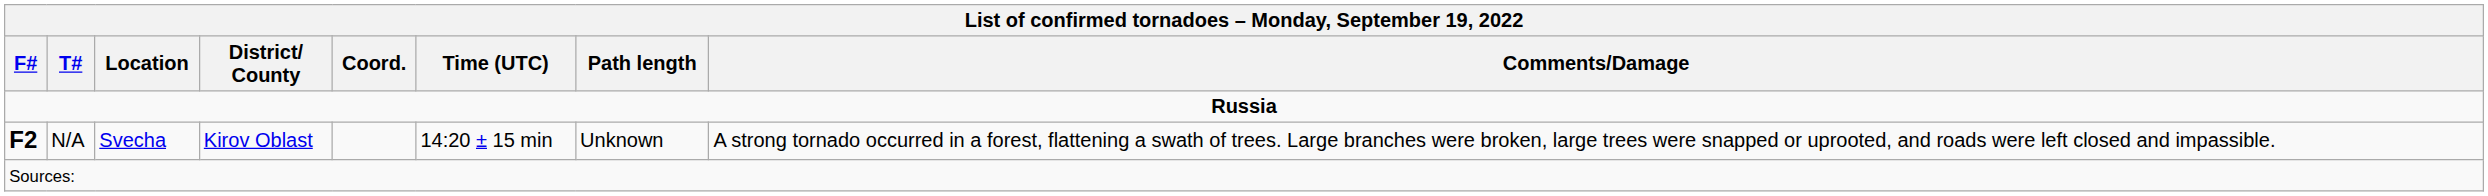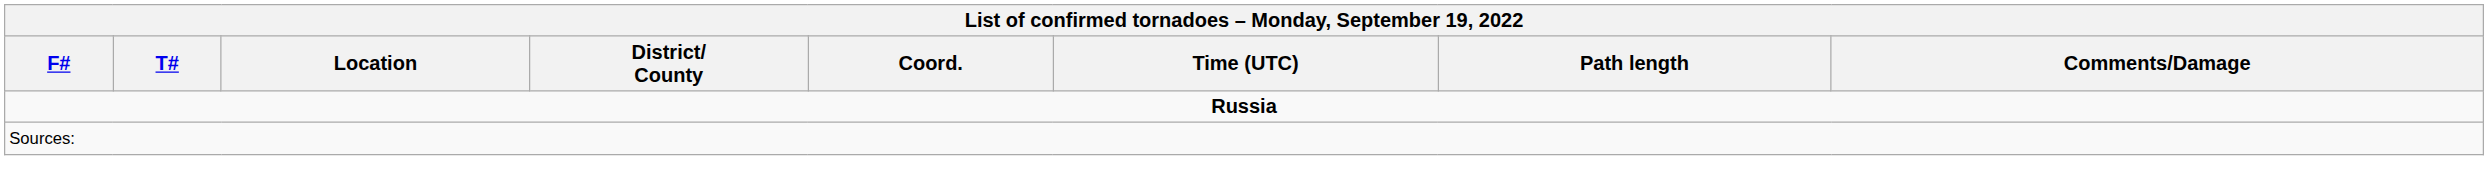- row: (23, 140)
